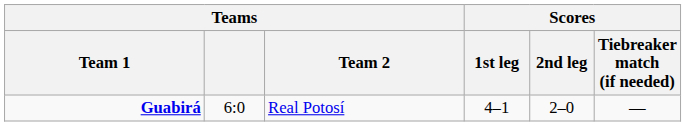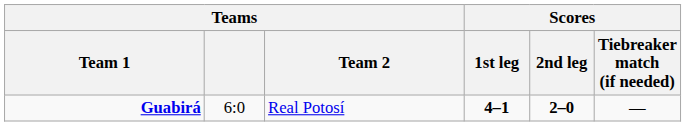(497, 107) normal -> (497, 107) bold
(562, 107) normal -> (562, 107) bold
